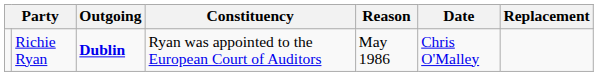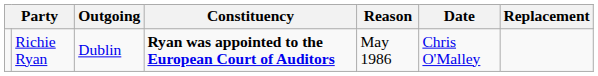(102, 50) bold -> (100, 50) normal
(235, 50) normal -> (241, 50) bold
